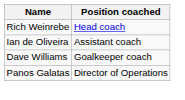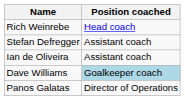+ row: (43, 42)
(113, 57) no background -> (123, 73) lightblue background
